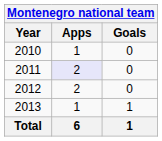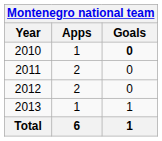(130, 51) normal -> (130, 51) bold
(77, 70) lavender background -> (77, 70) no background
